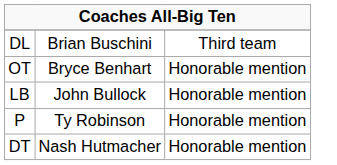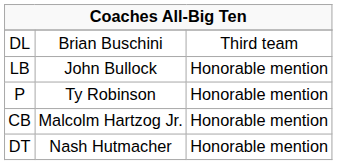- row: (20, 69)
+ row: (20, 120)
